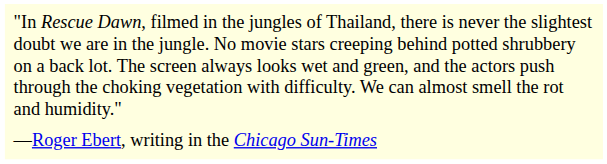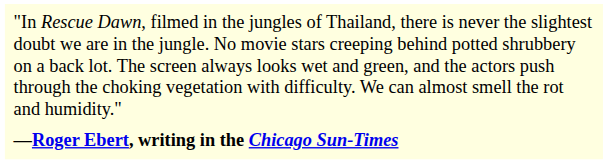(195, 140) normal -> (206, 140) bold
